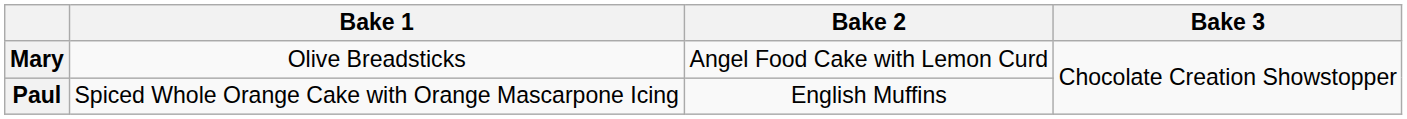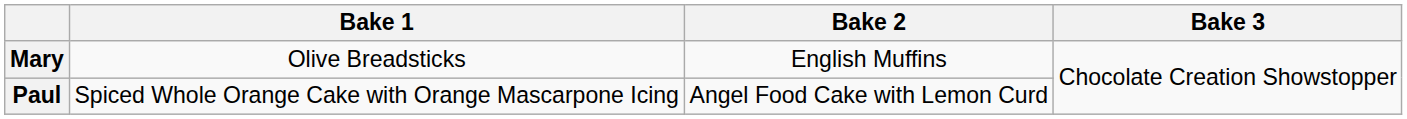(869, 59) Angel Food Cake with Lemon Curd -> (869, 59) English Muffins
(869, 95) English Muffins -> (869, 95) Angel Food Cake with Lemon Curd
